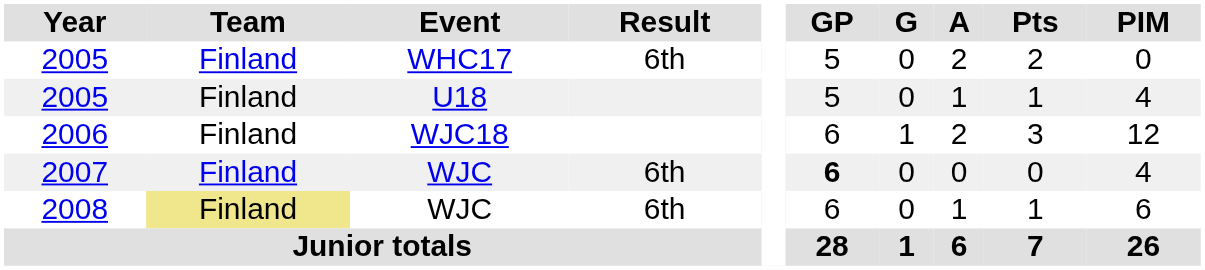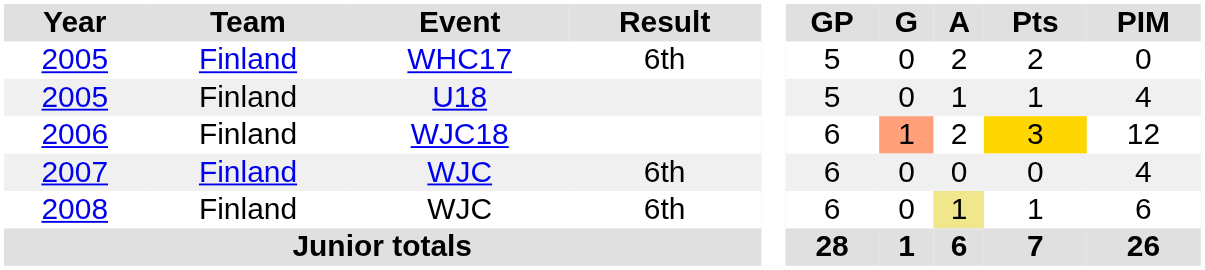(906, 134) no background -> (906, 134) lightsalmon background
(1035, 134) no background -> (1035, 134) gold background
(832, 171) bold -> (832, 171) normal
(248, 209) khaki background -> (248, 209) no background
(959, 209) no background -> (959, 209) khaki background
